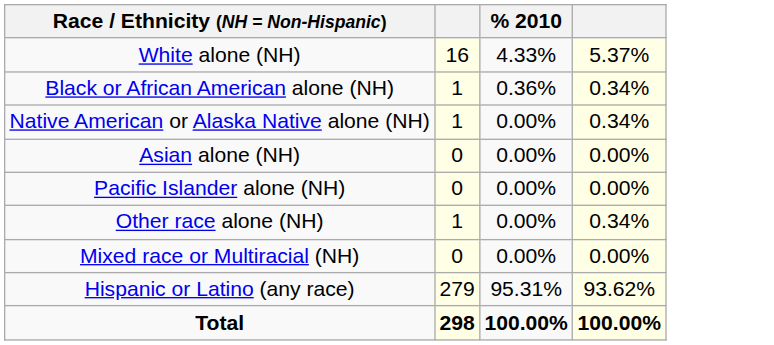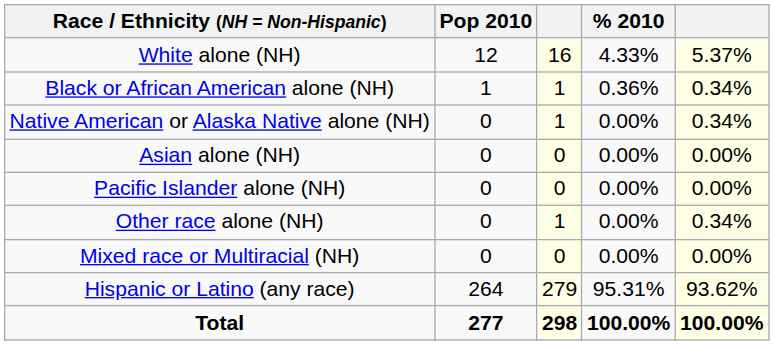+ column: (486, 21)
